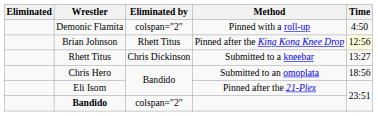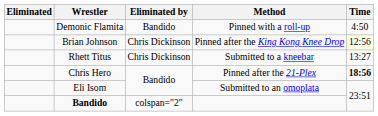(159, 27) colspan="2" -> (159, 27) Bandido
(159, 42) Rhett Titus -> (159, 42) Chris Dickinson
(269, 73) Submitted to an omoplata -> (269, 73) Pinned after the 21-Plex
(360, 73) normal -> (360, 73) bold
(269, 88) Pinned after the 21-Plex -> (269, 88) Submitted to an omoplata
